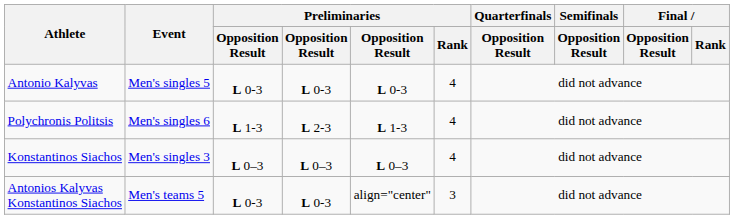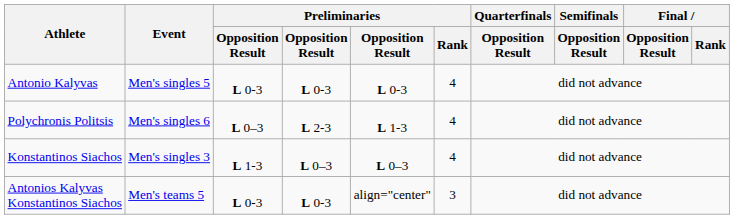(247, 128) L 1-3 -> (247, 128) L 0–3
(247, 165) L 0–3 -> (247, 165) L 1-3
